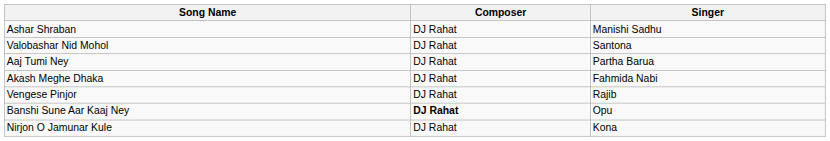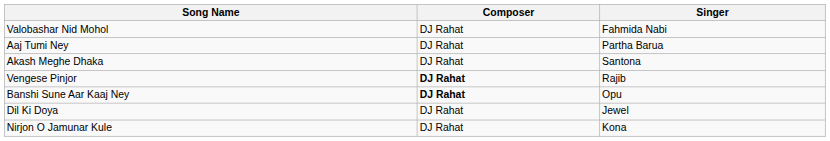- row: (41, 29)
(612, 45) Santona -> (634, 29) Fahmida Nabi
(625, 78) Fahmida Nabi -> (621, 62) Santona
(435, 95) normal -> (442, 78) bold
+ row: (32, 111)
